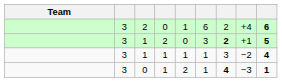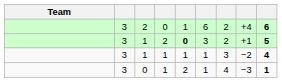(185, 41) normal -> (185, 41) bold
(226, 41) bold -> (226, 41) normal
(226, 70) bold -> (226, 70) normal
